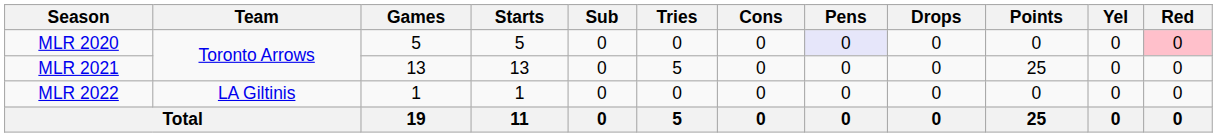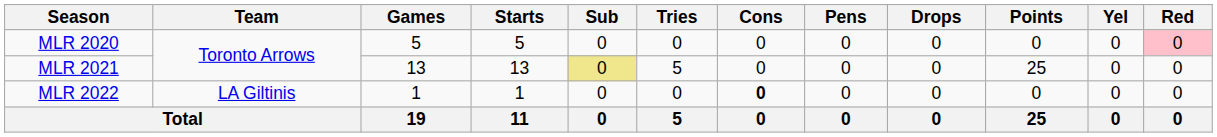(846, 42) lavender background -> (846, 42) no background
(602, 68) no background -> (602, 68) khaki background
(761, 93) normal -> (761, 93) bold
